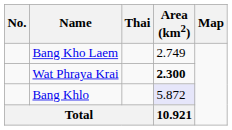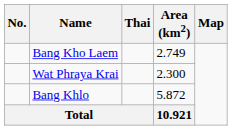(174, 74) bold -> (174, 74) normal
(174, 94) lavender background -> (174, 94) no background
